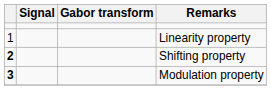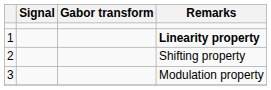(205, 38) normal -> (209, 38) bold
(10, 56) bold -> (10, 56) normal
(10, 75) bold -> (10, 75) normal
